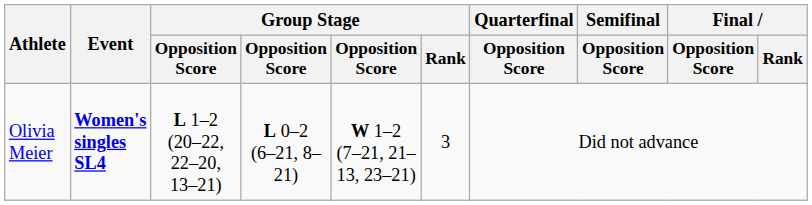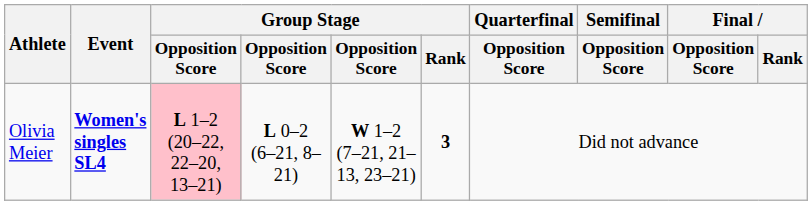(196, 152) no background -> (196, 152) pink background
(446, 142) normal -> (446, 142) bold
